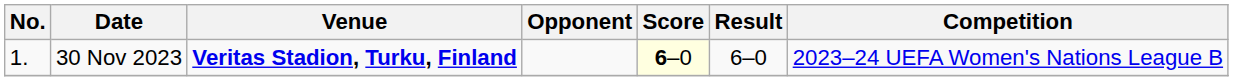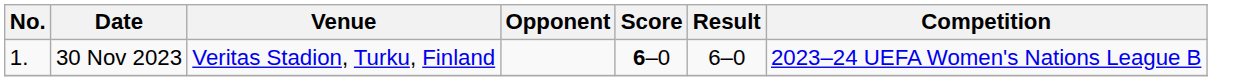(355, 57) bold -> (344, 57) normal
(673, 57) lightyellow background -> (652, 57) no background
